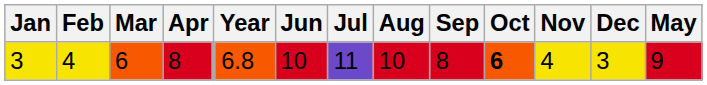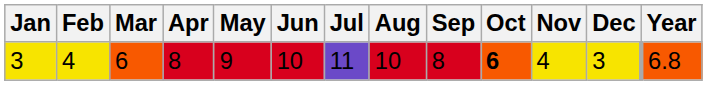columns swapped: (674, 23) <-> (245, 23)
